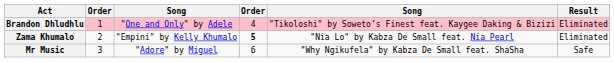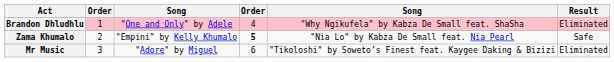(412, 24) "Tikoloshi" by Soweto’s Finest feat. Kaygee Daking & Bizizi -> (412, 24) "Why Ngikufela" by Kabza De Small feat. ShaSha
(583, 37) Eliminated -> (583, 37) Safe
(412, 50) "Why Ngikufela" by Kabza De Small feat. ShaSha -> (412, 50) "Tikoloshi" by Soweto’s Finest feat. Kaygee Daking & Bizizi
(583, 50) Safe -> (583, 50) Eliminated
